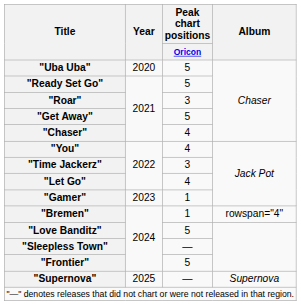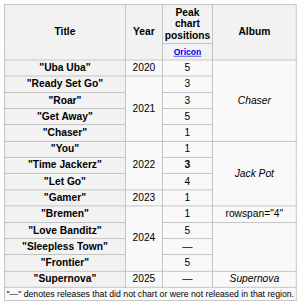(187, 84) 5 -> (187, 84) 3
(187, 133) 4 -> (187, 133) 1
(187, 149) 4 -> (187, 149) 1
(187, 165) normal -> (187, 165) bold
